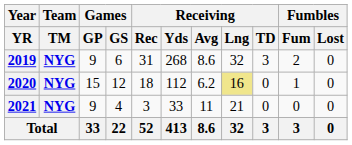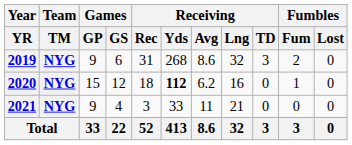(176, 83) normal -> (176, 83) bold
(237, 83) khaki background -> (237, 83) no background
